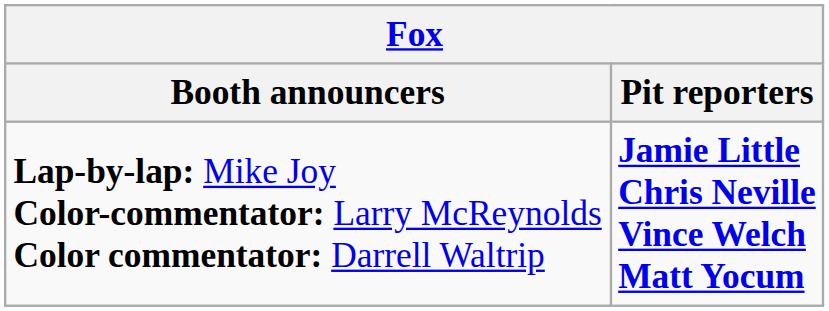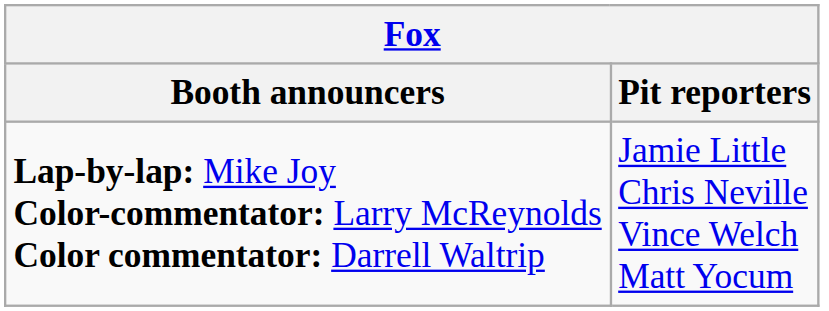(717, 213) bold -> (713, 213) normal
